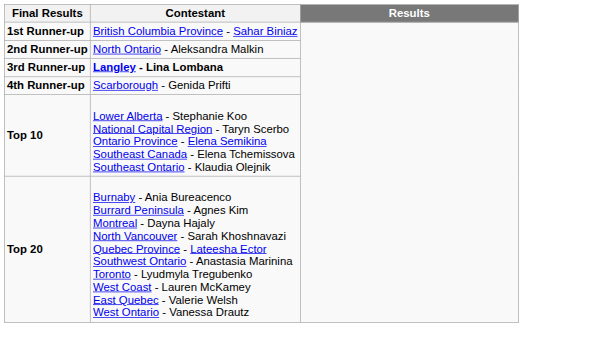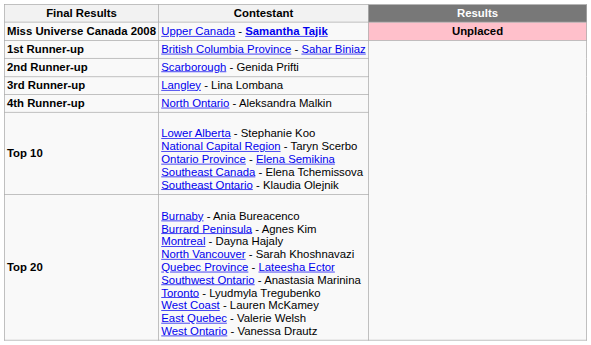+ row: (81, 31)
(178, 49) North Ontario - Aleksandra Malkin -> (230, 67) Scarborough - Genida Prifti
(158, 67) bold -> (222, 85) normal
(162, 85) Scarborough - Genida Prifti -> (246, 103) North Ontario - Aleksandra Malkin
